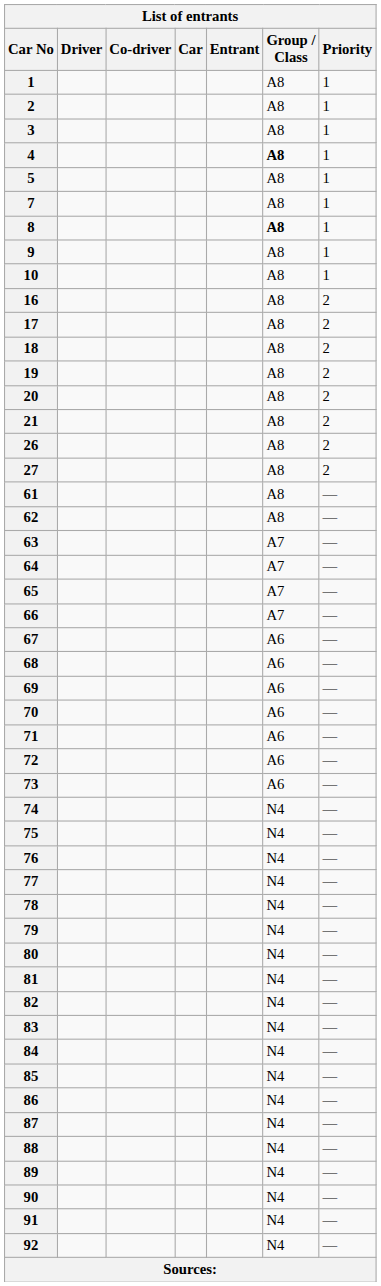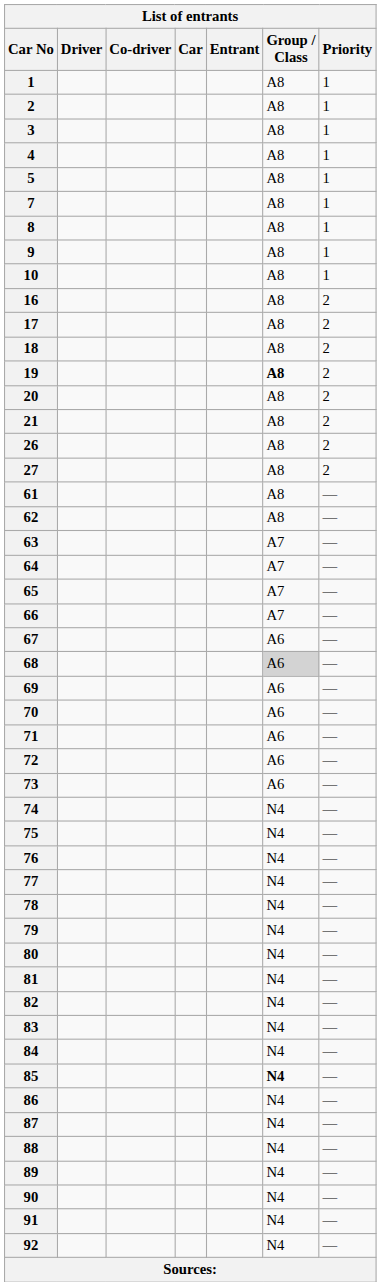(275, 154) bold -> (275, 154) normal
(275, 227) bold -> (275, 227) normal
(275, 372) normal -> (275, 372) bold
(275, 663) no background -> (275, 663) lightgrey background
(275, 1075) normal -> (275, 1075) bold
